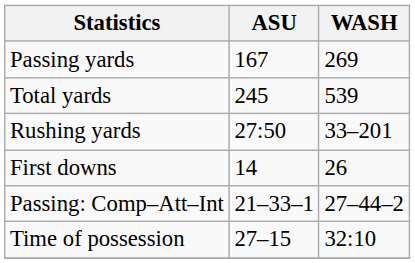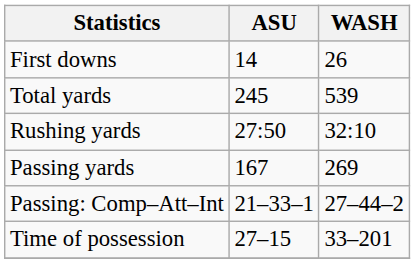rows swapped: (63, 167) <-> (72, 59)
(358, 131) 33–201 -> (350, 131) 32:10
(350, 239) 32:10 -> (358, 239) 33–201
